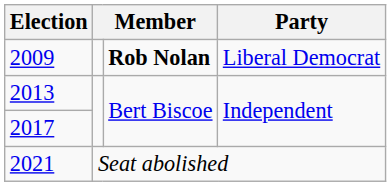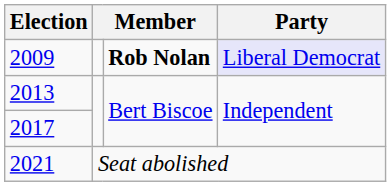(302, 57) no background -> (302, 57) lavender background
